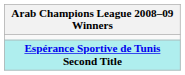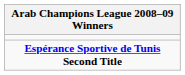(92, 55) paleturquoise background -> (92, 55) no background
